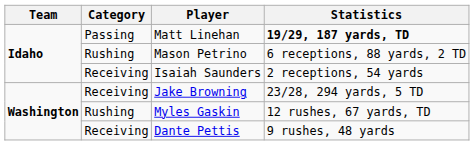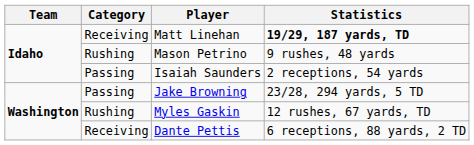(109, 34) Passing -> (117, 34) Receiving
(366, 53) 6 receptions, 88 yards, 2 TD -> (331, 53) 9 rushes, 48 yards
(117, 73) Receiving -> (109, 73) Passing
(117, 92) Receiving -> (109, 92) Passing
(331, 131) 9 rushes, 48 yards -> (366, 131) 6 receptions, 88 yards, 2 TD
